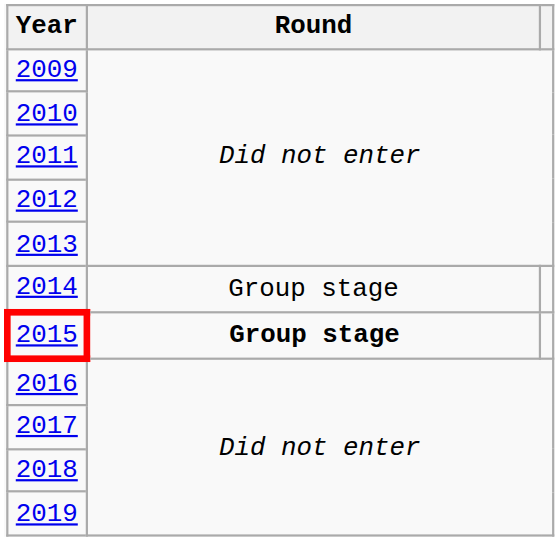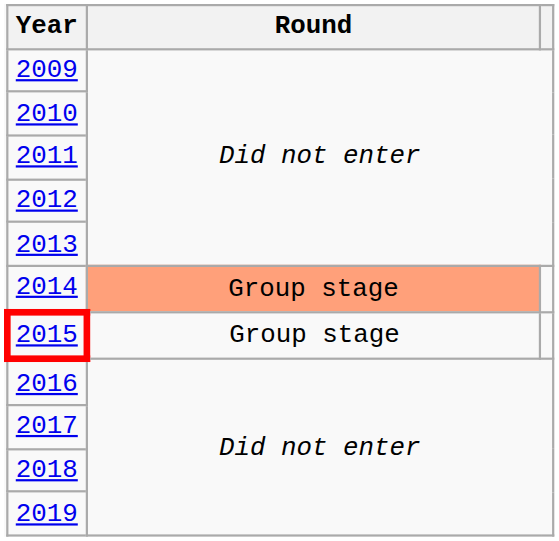(314, 288) no background -> (314, 288) lightsalmon background
(315, 335) bold -> (315, 335) normal
